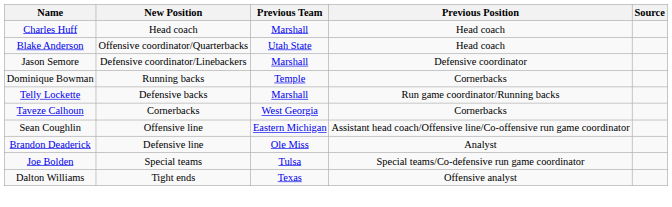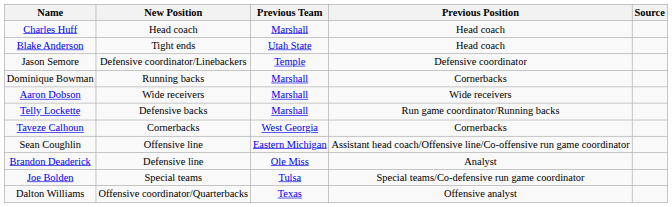(173, 45) Offensive coordinator/Quarterbacks -> (173, 45) Tight ends
(290, 62) Marshall -> (290, 62) Temple
(290, 78) Temple -> (290, 78) Marshall
+ row: (50, 95)
(173, 177) Tight ends -> (173, 194) Offensive coordinator/Quarterbacks
